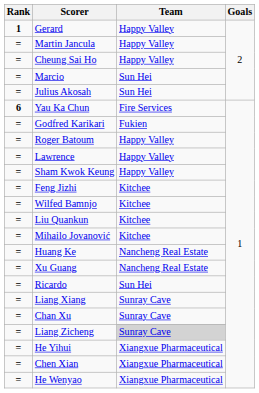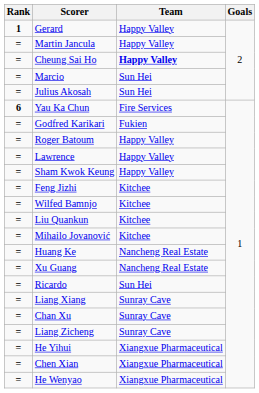(146, 60) normal -> (148, 60) bold
(145, 332) lightgrey background -> (145, 332) no background
